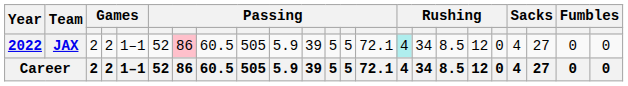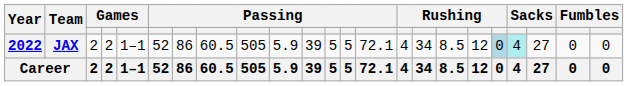(185, 46) pink background -> (185, 46) no background
(404, 46) paleturquoise background -> (404, 46) no background
(499, 46) no background -> (499, 46) lightblue background
(517, 46) no background -> (517, 46) paleturquoise background
